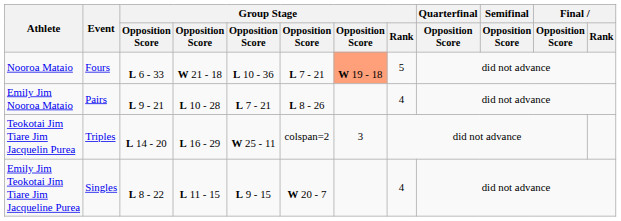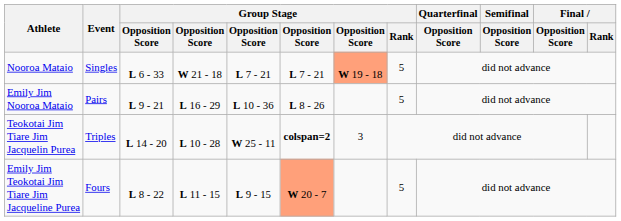(98, 67) Fours -> (101, 67) Singles
(253, 74) L 10 - 36 -> (253, 74) L 7 - 21
(200, 105) L 10 - 28 -> (200, 105) L 16 - 29
(253, 105) L 7 - 21 -> (253, 105) L 10 - 36
(402, 99) 4 -> (402, 99) 5
(200, 143) L 16 - 29 -> (200, 143) L 10 - 28
(307, 137) normal -> (307, 137) bold
(101, 187) Singles -> (98, 187) Fours
(307, 194) no background -> (307, 194) lightsalmon background
(402, 187) 4 -> (402, 187) 5
